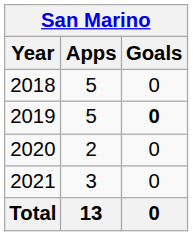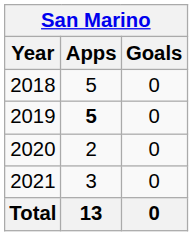(91, 117) normal -> (91, 117) bold
(154, 117) bold -> (154, 117) normal
